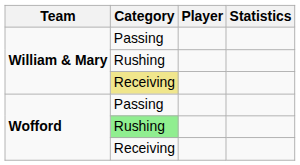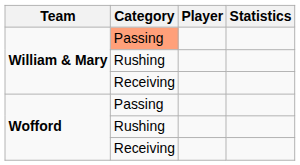(139, 38) no background -> (139, 38) lightsalmon background
(144, 82) khaki background -> (144, 82) no background
(139, 126) lightgreen background -> (139, 126) no background
